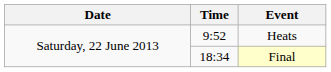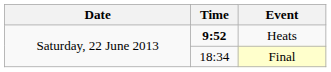(214, 35) normal -> (214, 35) bold
